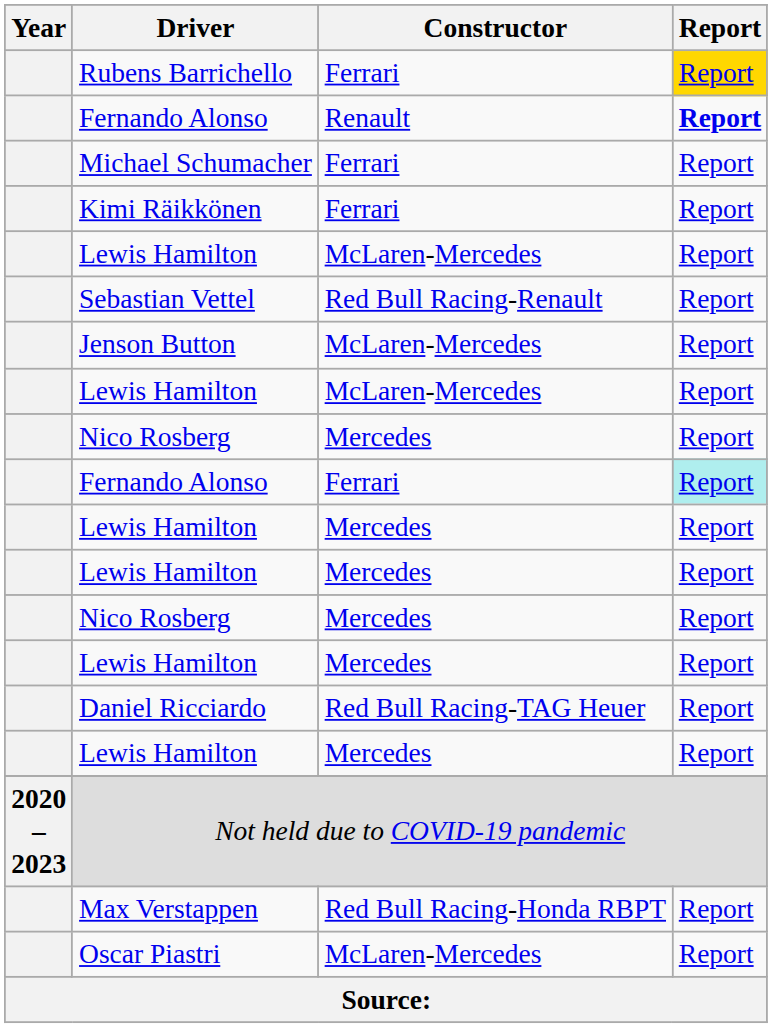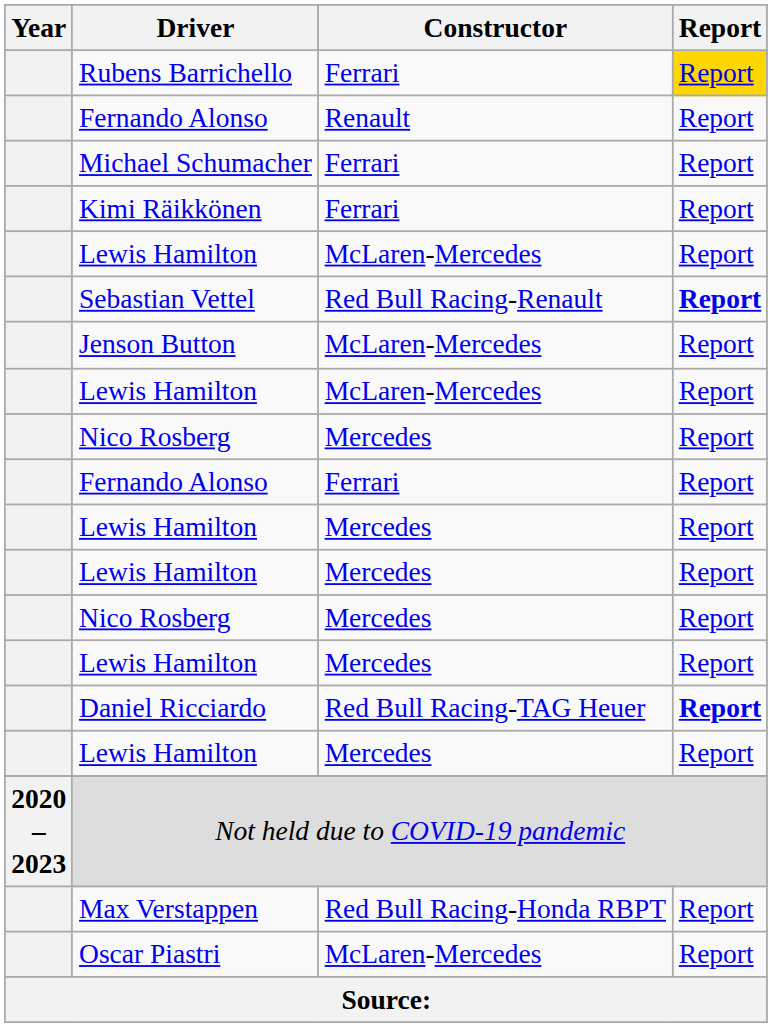(720, 118) bold -> (716, 118) normal
(716, 299) normal -> (720, 299) bold
(716, 481) paleturquoise background -> (716, 481) no background
(716, 707) normal -> (720, 707) bold
